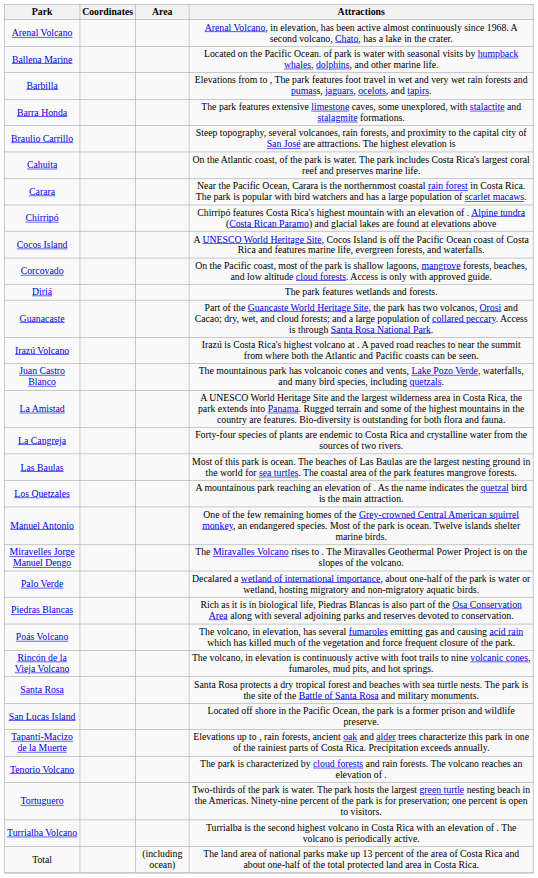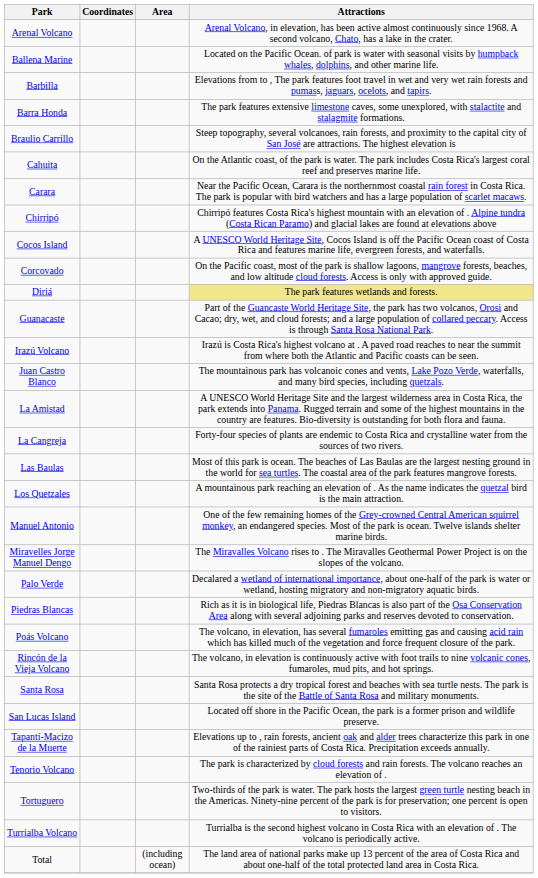(361, 292) no background -> (361, 292) khaki background
